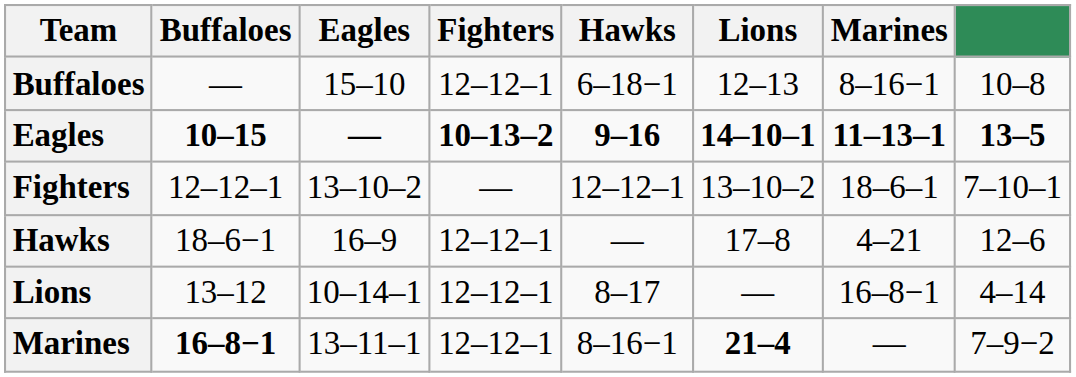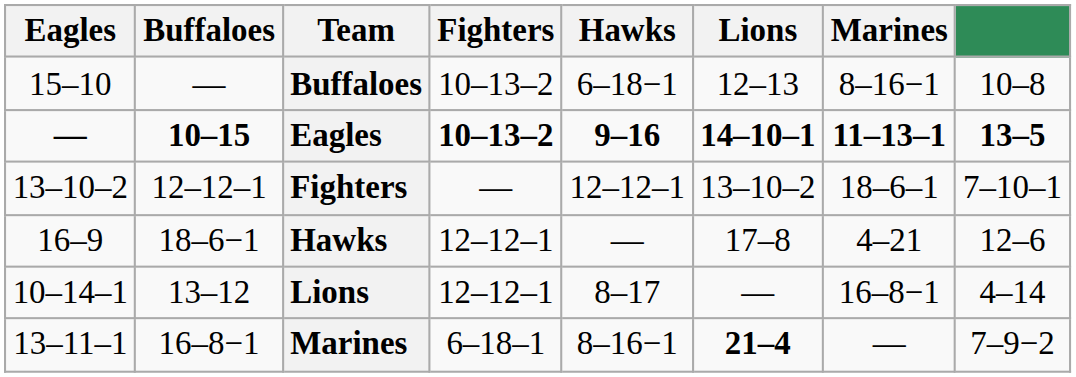columns swapped: (79, 30) <-> (364, 30)
(496, 82) 12–12–1 -> (496, 82) 10–13–2
(226, 344) bold -> (209, 344) normal
(496, 344) 12–12–1 -> (496, 344) 6–18–1
